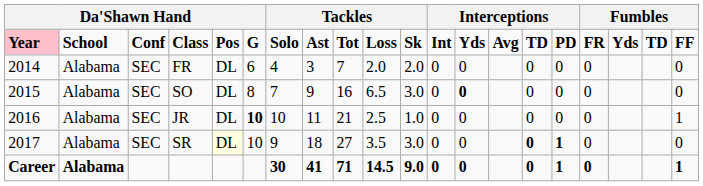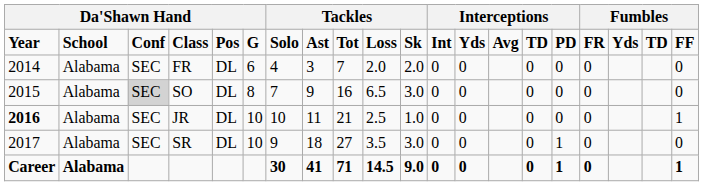(24, 42) pink background -> (24, 42) no background
(146, 92) no background -> (146, 92) lightgrey background
(463, 92) bold -> (463, 92) normal
(24, 117) normal -> (24, 117) bold
(255, 117) bold -> (255, 117) normal
(226, 142) lightyellow background -> (226, 142) no background
(530, 142) bold -> (530, 142) normal
(559, 142) bold -> (559, 142) normal
